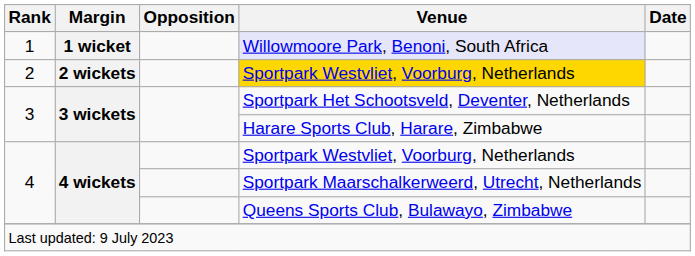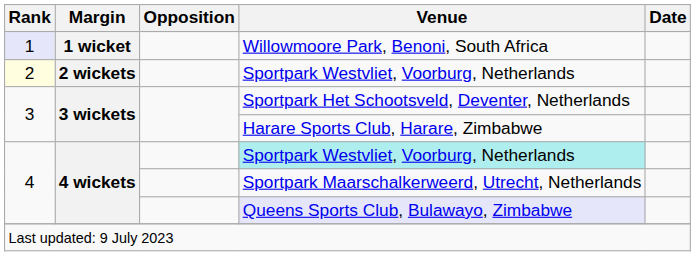(30, 45) no background -> (30, 45) lavender background
(395, 45) lavender background -> (395, 45) no background
(30, 73) no background -> (30, 73) lightyellow background
(409, 73) gold background -> (409, 73) no background
(409, 155) no background -> (409, 155) paleturquoise background
(407, 210) no background -> (407, 210) lavender background
